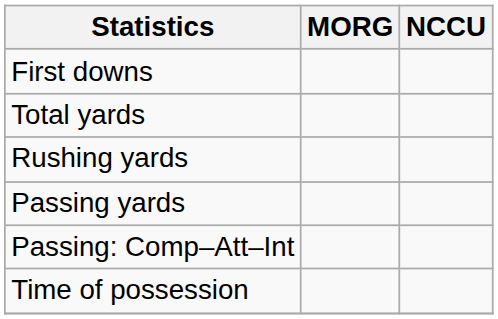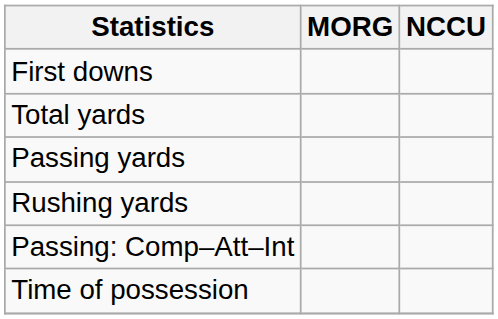rows swapped: (100, 158) <-> (98, 202)
